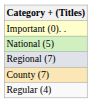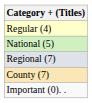(36, 28) Important (0). . -> (29, 28) Regular (4)
(29, 90) Regular (4) -> (36, 90) Important (0). .
